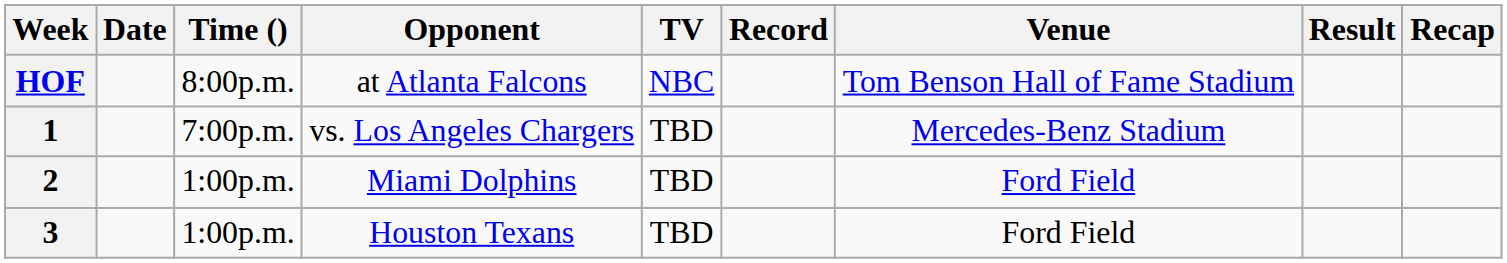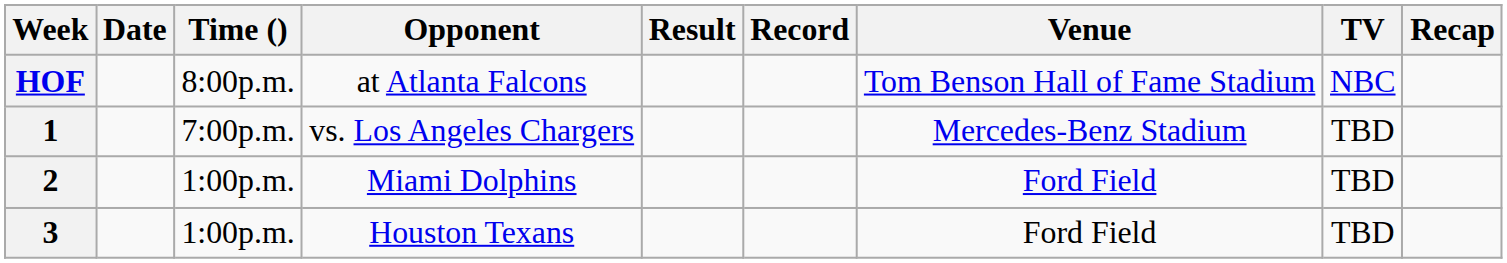columns swapped: (1352, 29) <-> (682, 29)
